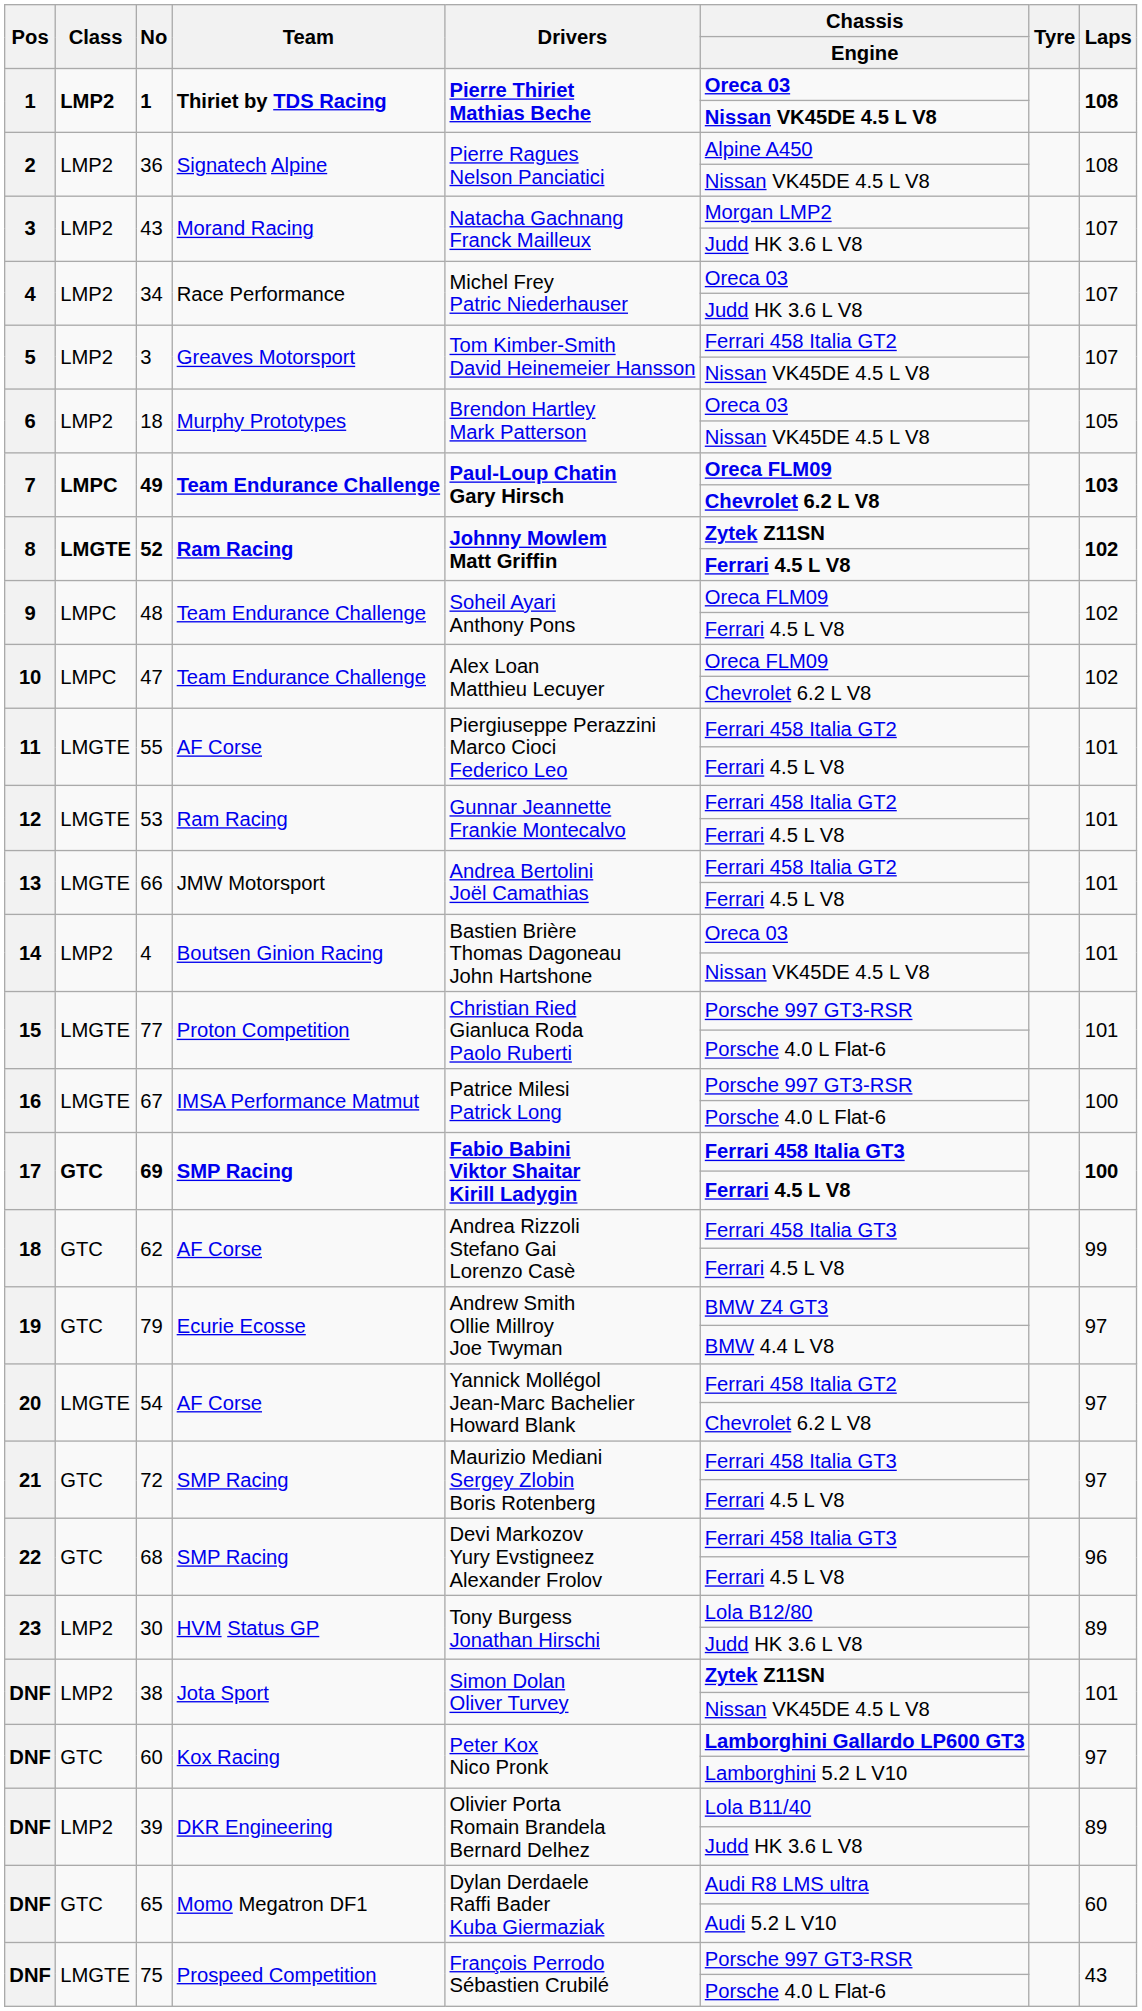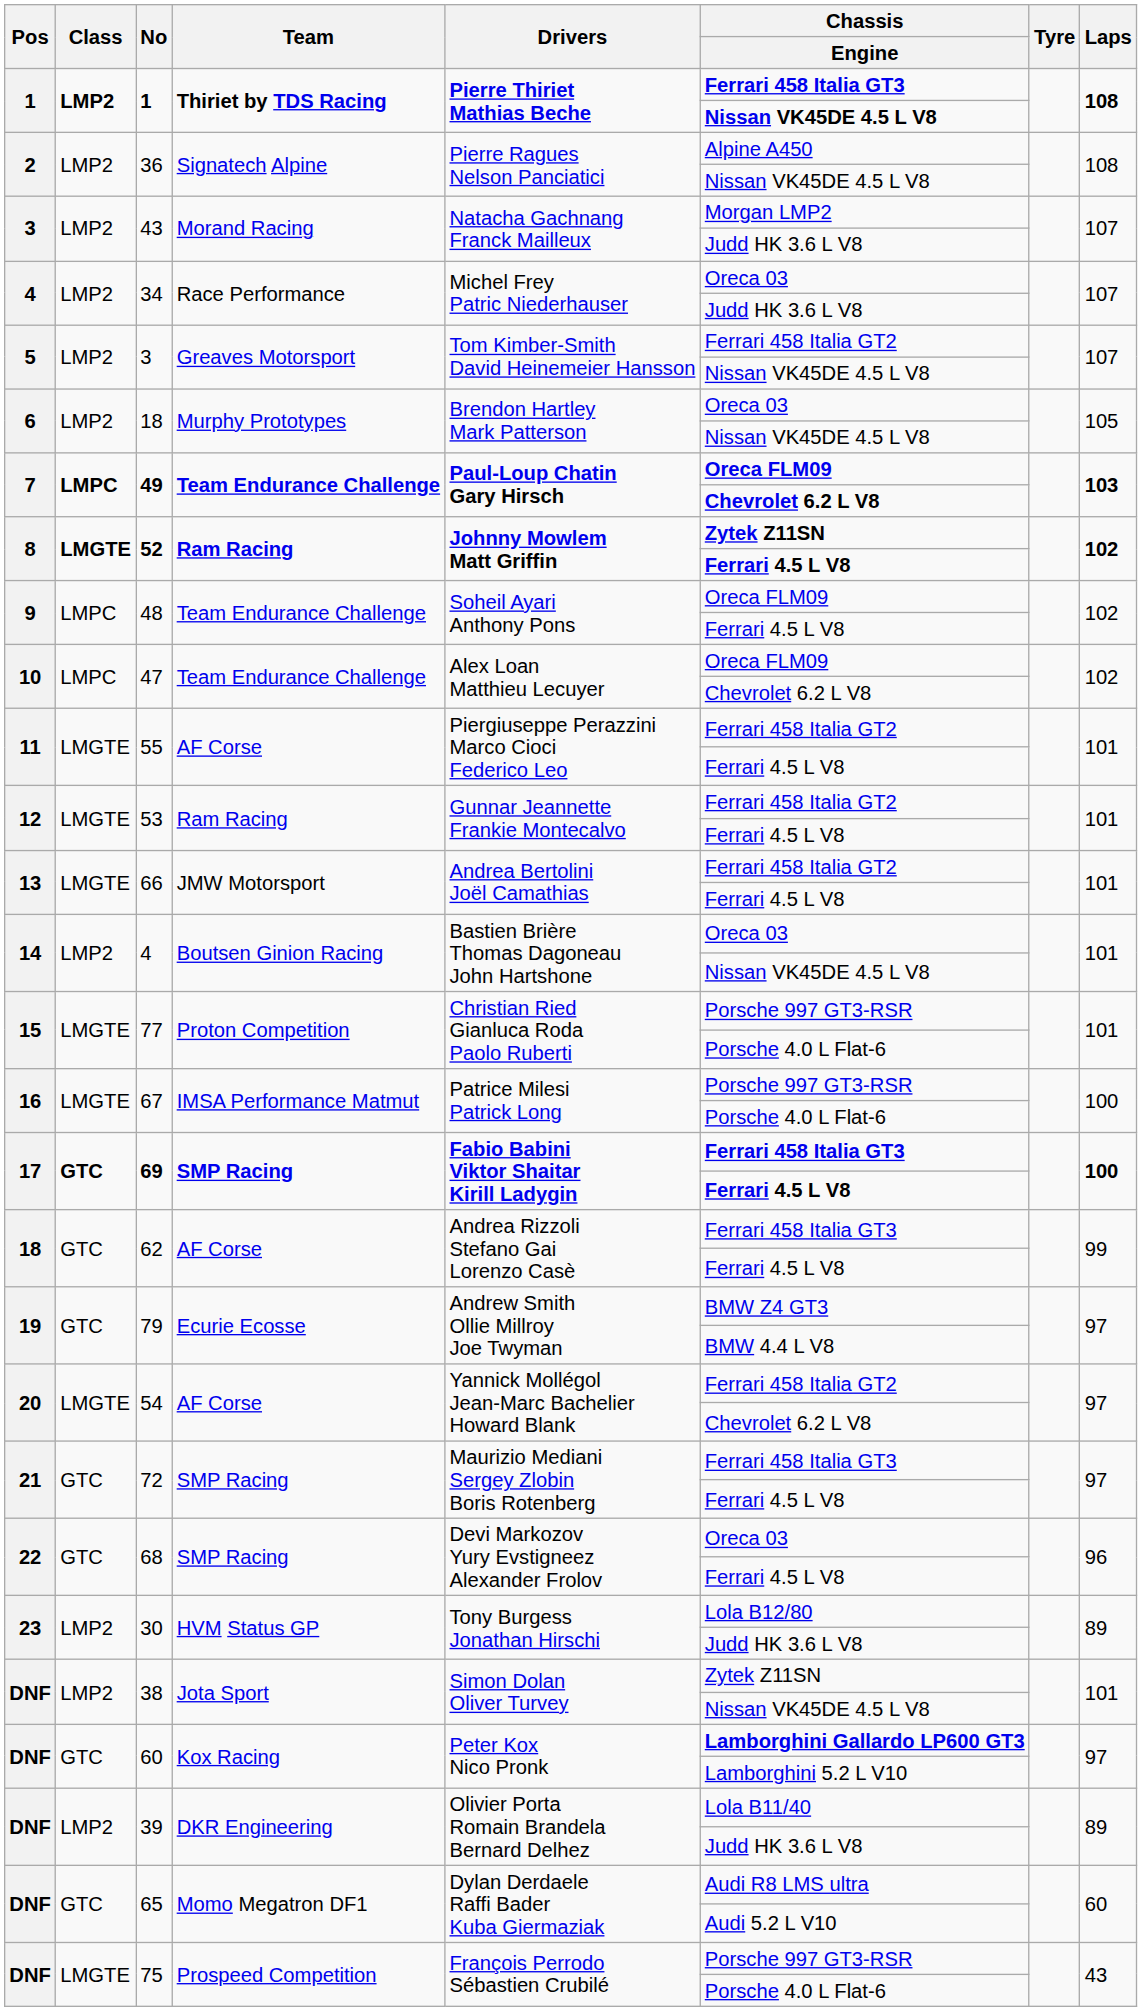(747, 85) Oreca 03 -> (805, 85) Ferrari 458 Italia GT3
(801, 1538) Ferrari 458 Italia GT3 -> (746, 1538) Oreca 03
(765, 1676) bold -> (763, 1676) normal
